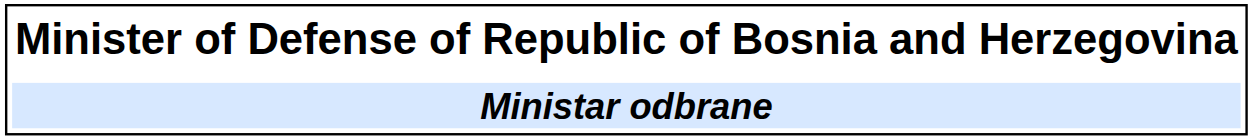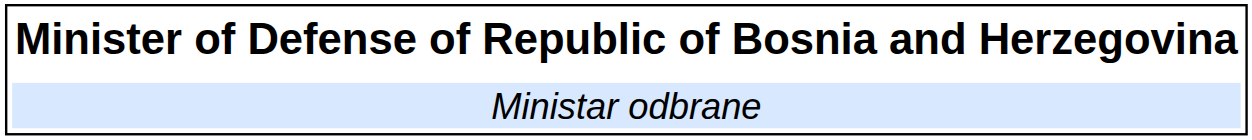(626, 106) bold -> (626, 106) normal
